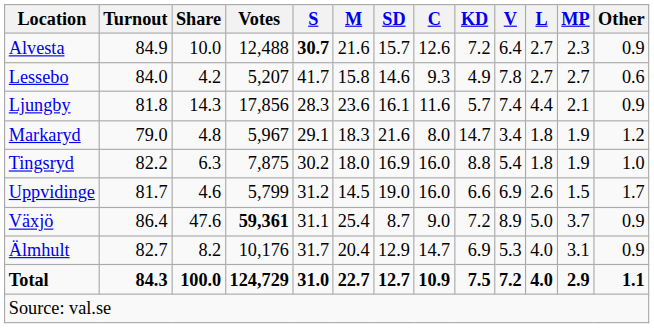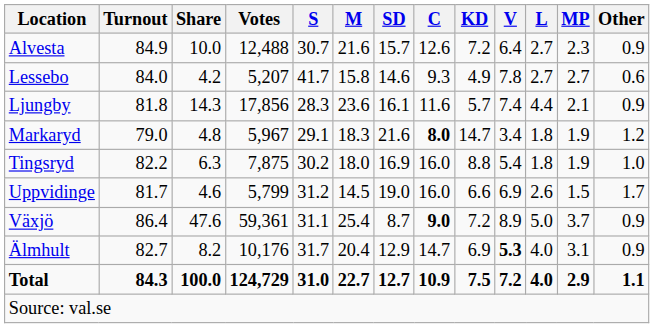(313, 47) bold -> (313, 47) normal
(439, 134) normal -> (439, 134) bold
(264, 221) bold -> (264, 221) normal
(439, 221) normal -> (439, 221) bold
(510, 250) normal -> (510, 250) bold
